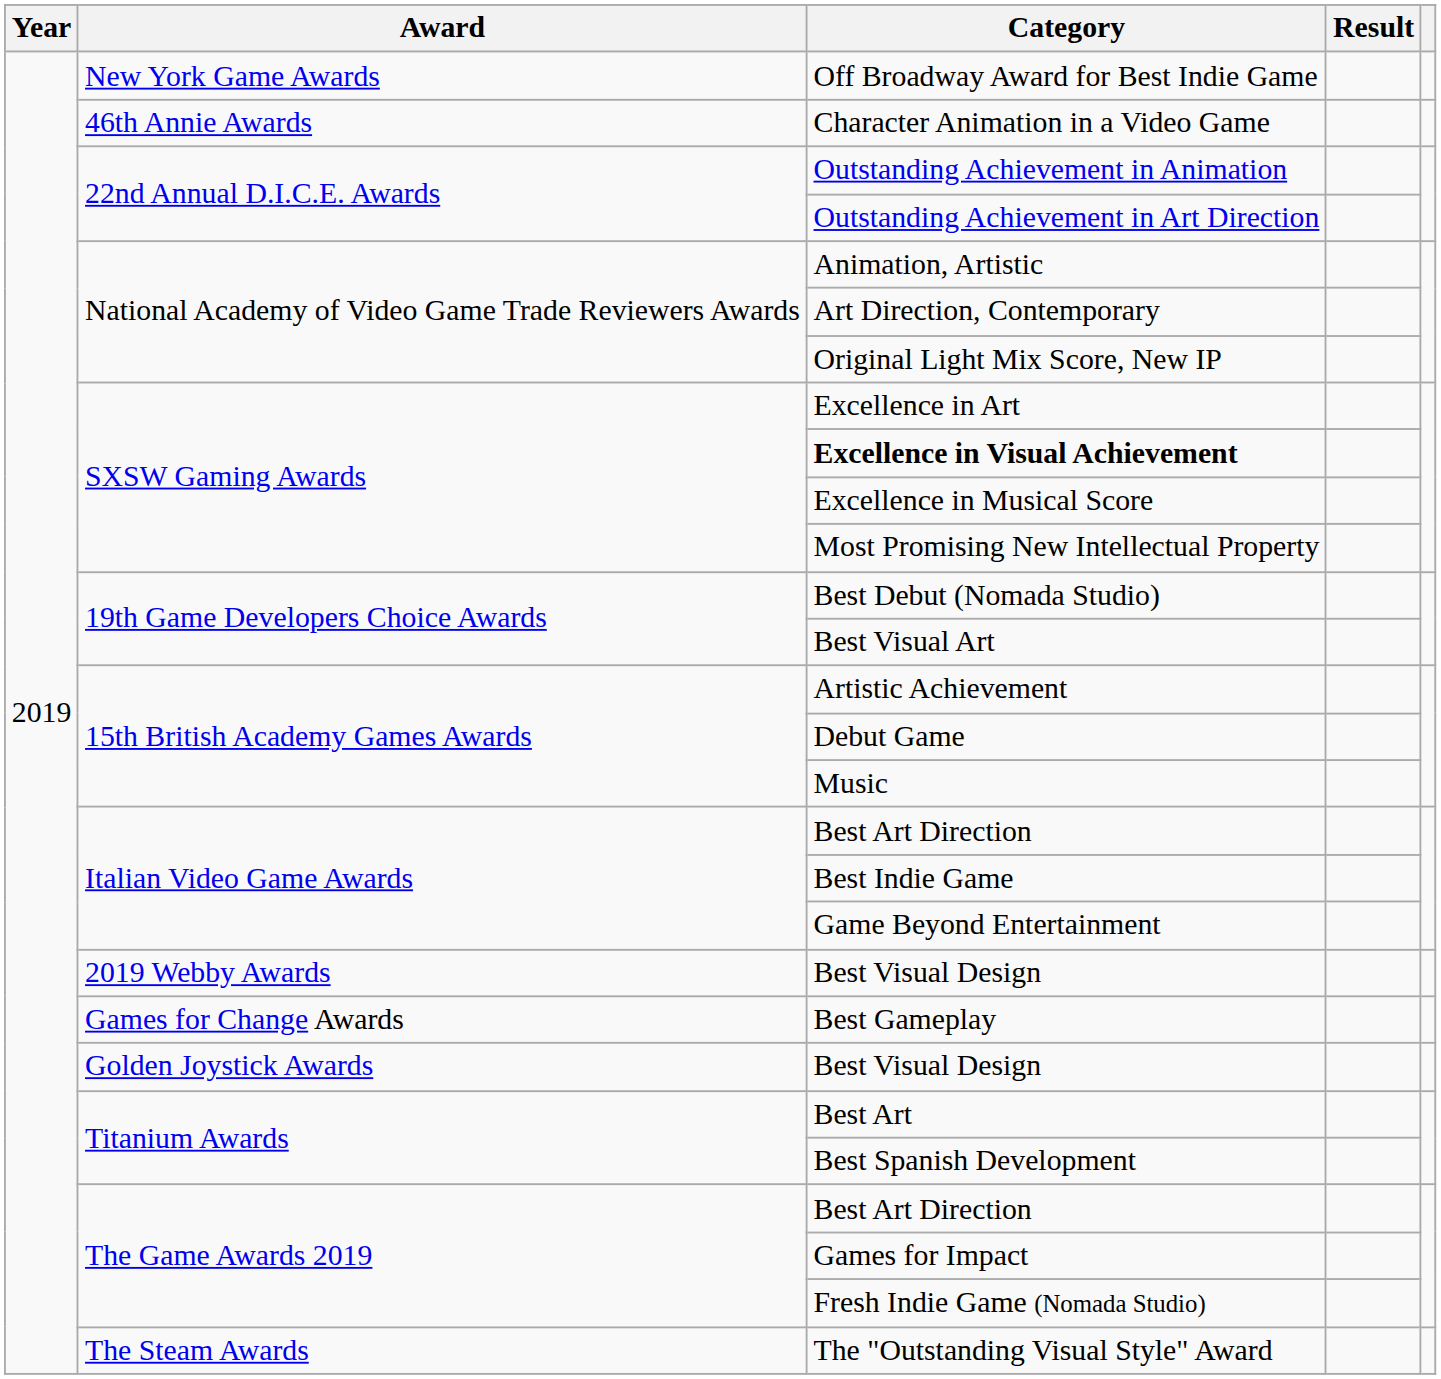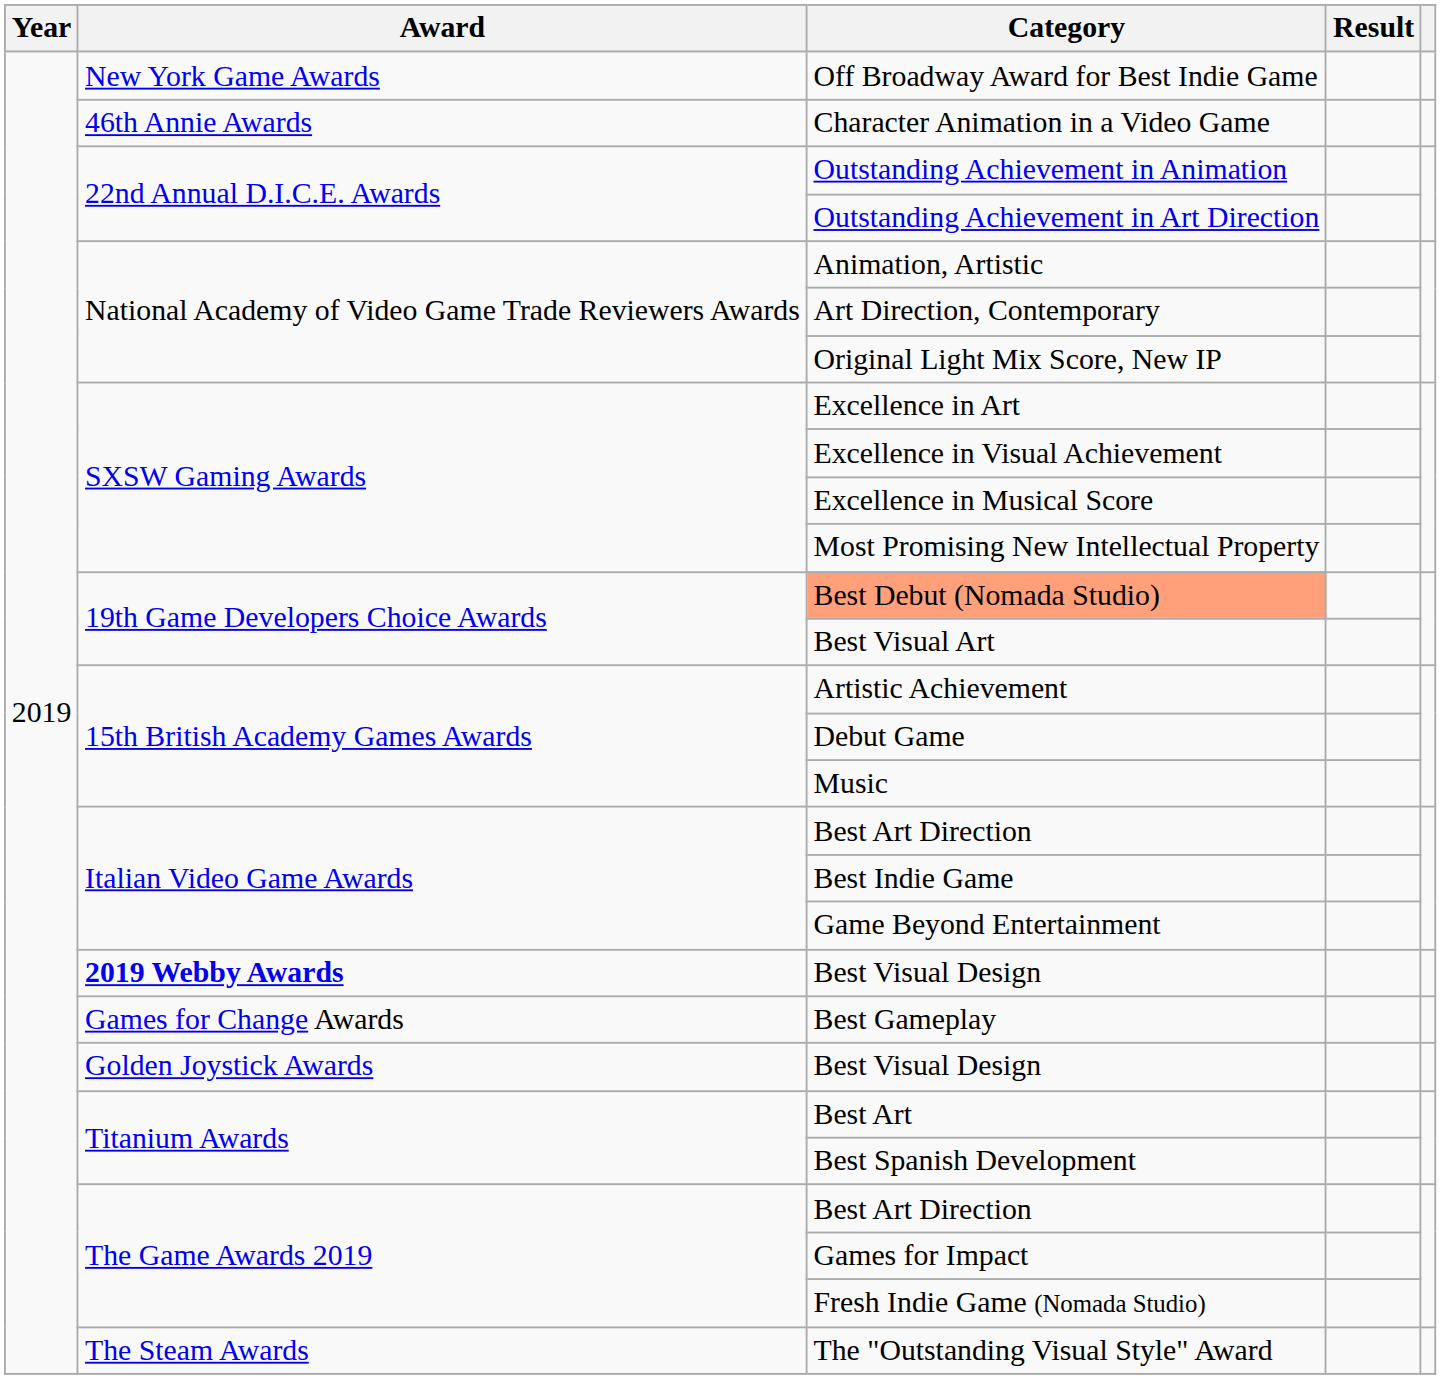(1026, 452) bold -> (1018, 452) normal
(987, 594) no background -> (987, 594) lightsalmon background
(208, 972) normal -> (214, 972) bold
